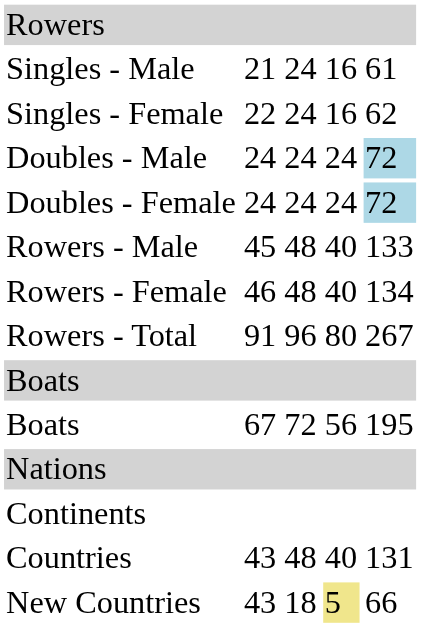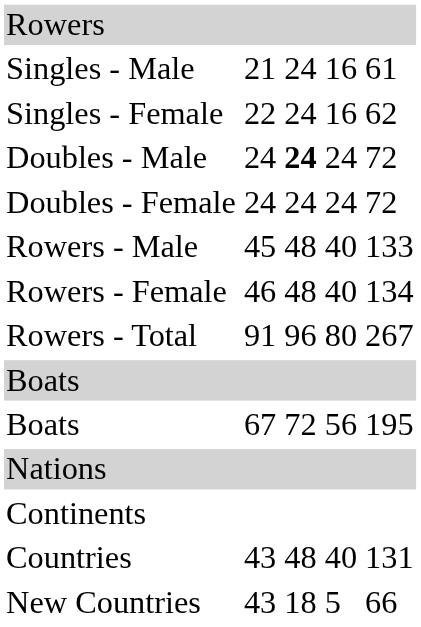(300, 157) normal -> (300, 157) bold
(381, 157) lightblue background -> (381, 157) no background
(381, 202) lightblue background -> (381, 202) no background
(333, 602) khaki background -> (333, 602) no background
